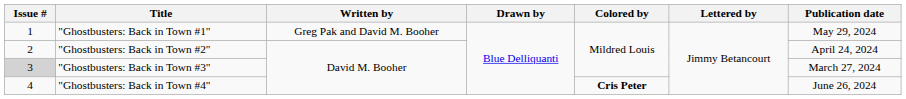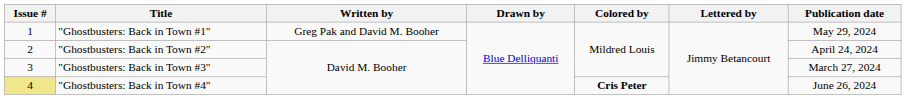(30, 67) lightgrey background -> (30, 67) no background
(30, 85) no background -> (30, 85) khaki background
